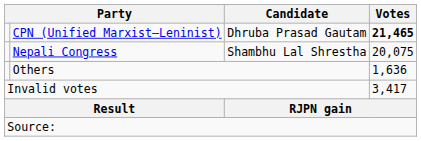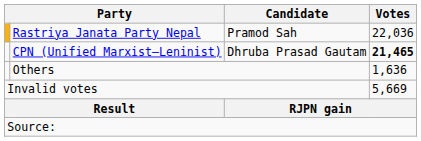+ row: (107, 33)
- row: (65, 52)
(389, 89) 3,417 -> (389, 89) 5,669
